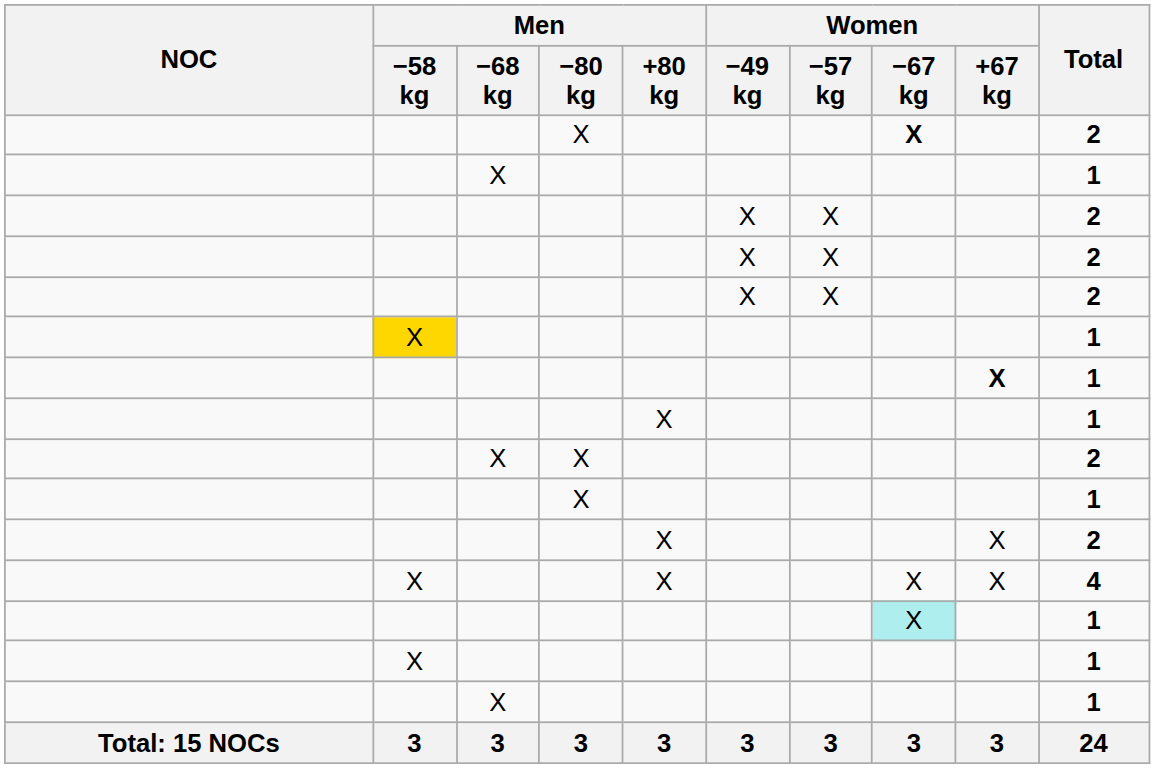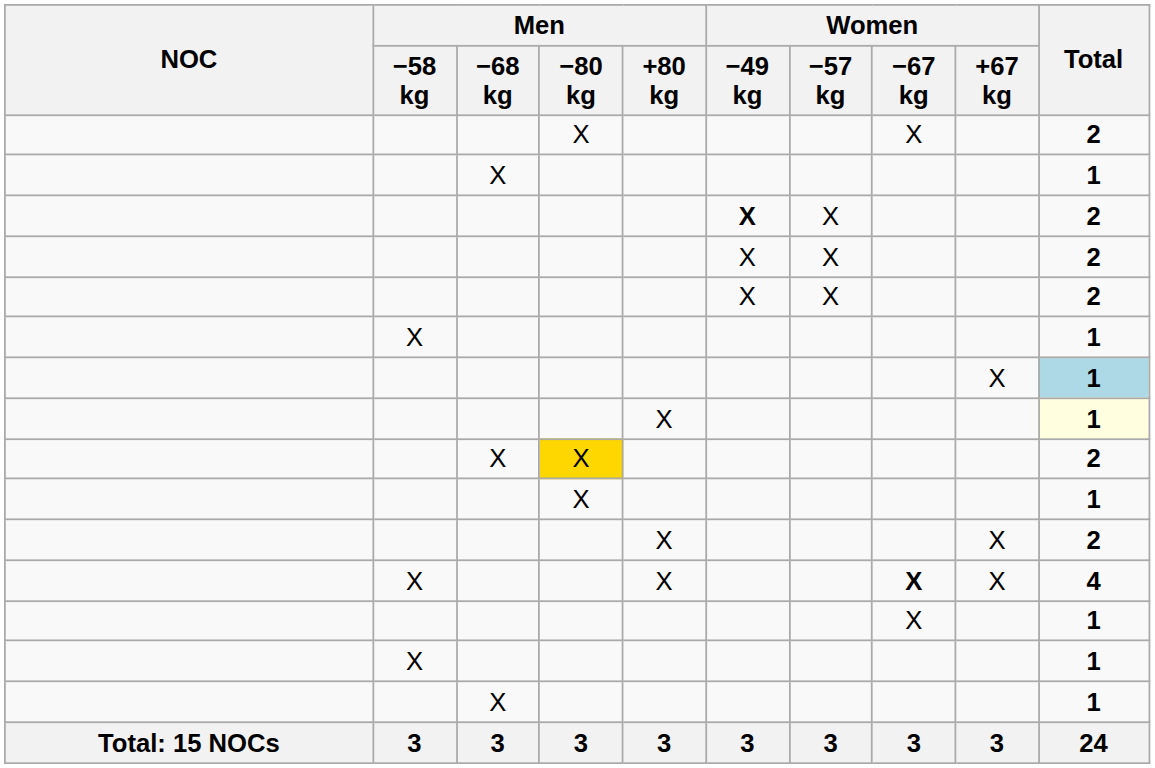(914, 135) bold -> (914, 135) normal
(747, 216) normal -> (747, 216) bold
(414, 337) gold background -> (414, 337) no background
(997, 378) bold -> (997, 378) normal
(1094, 378) no background -> (1094, 378) lightblue background
(1094, 418) no background -> (1094, 418) lightyellow background
(581, 459) no background -> (581, 459) gold background
(914, 580) normal -> (914, 580) bold
(914, 621) paleturquoise background -> (914, 621) no background
